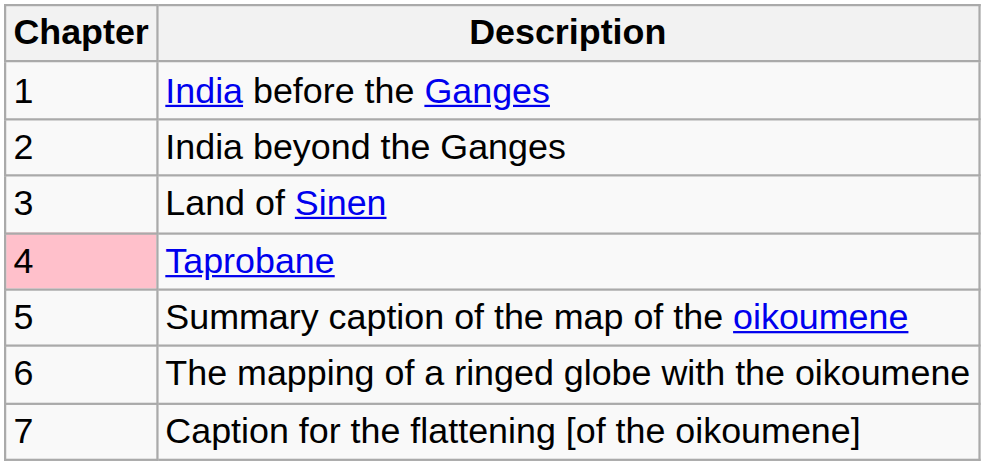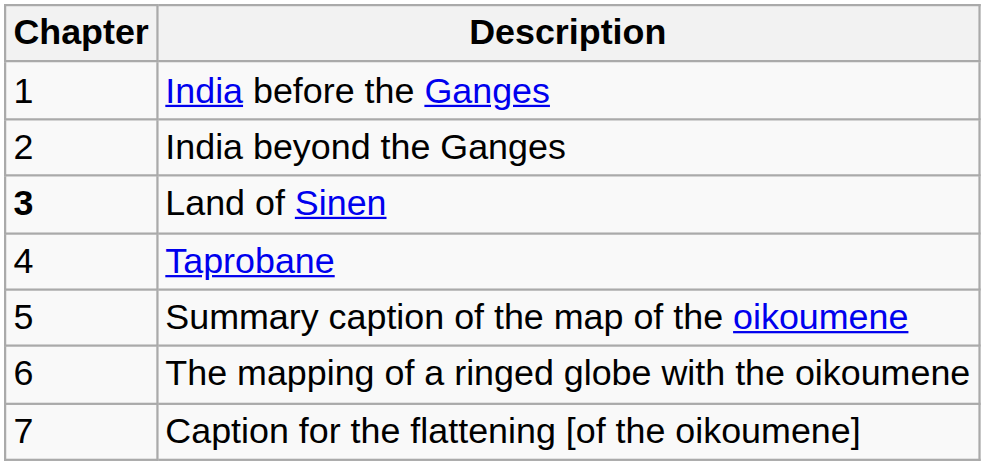(23, 203) normal -> (23, 203) bold
(23, 260) pink background -> (23, 260) no background
